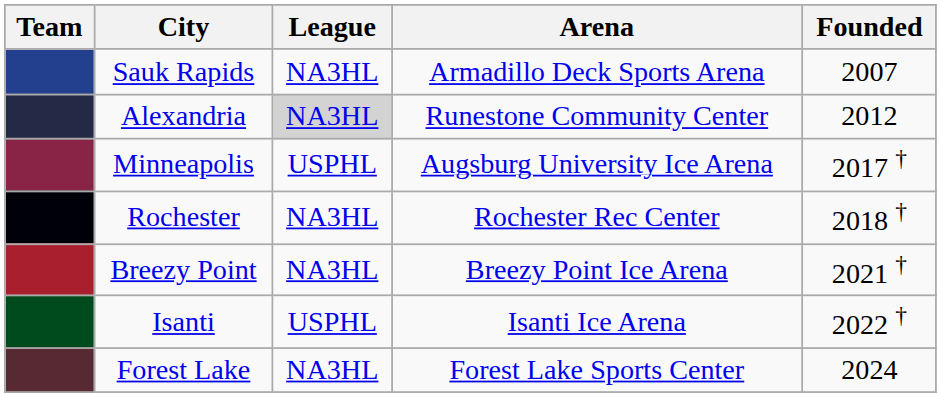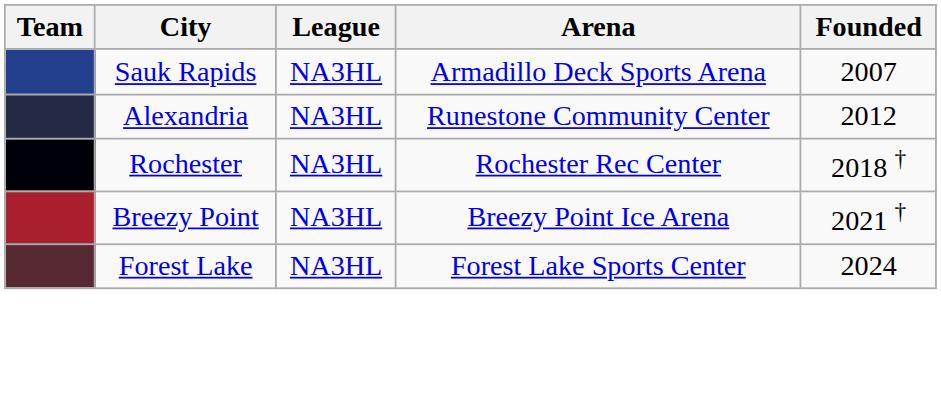(332, 116) lightgrey background -> (336, 116) no background
- row: (184, 164)
- row: (184, 321)
